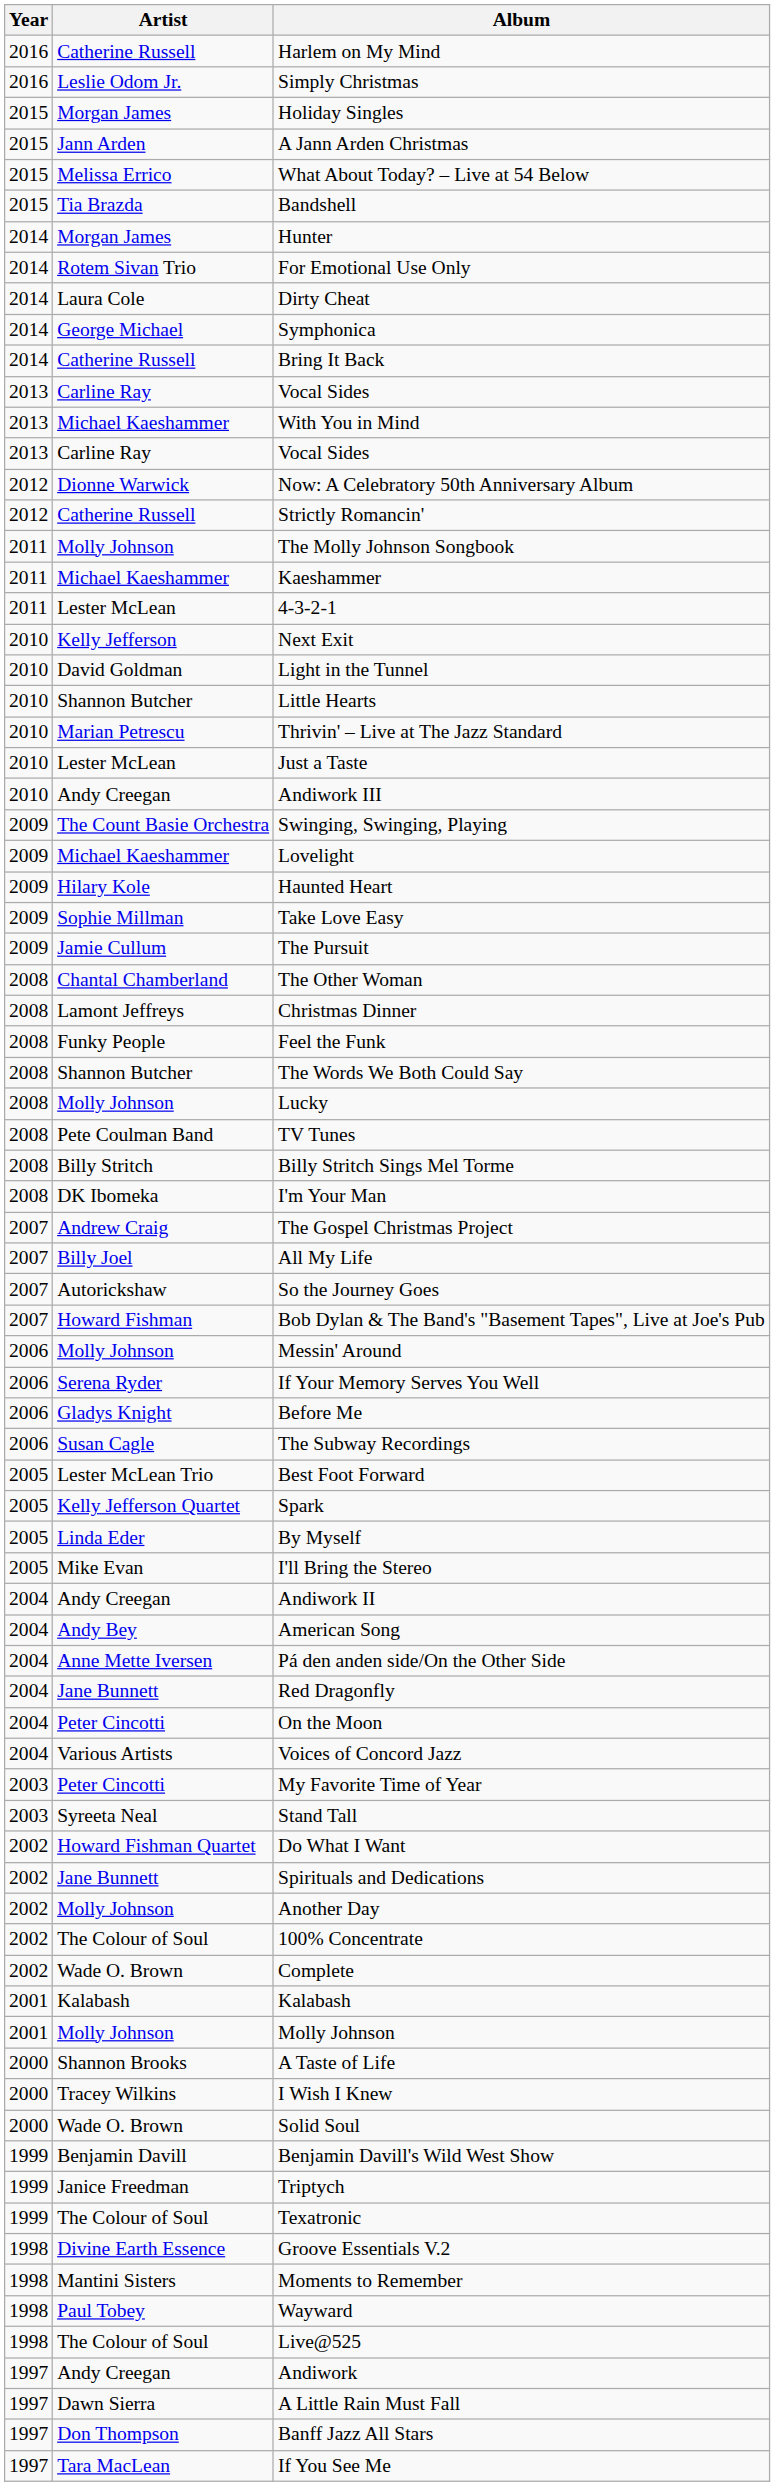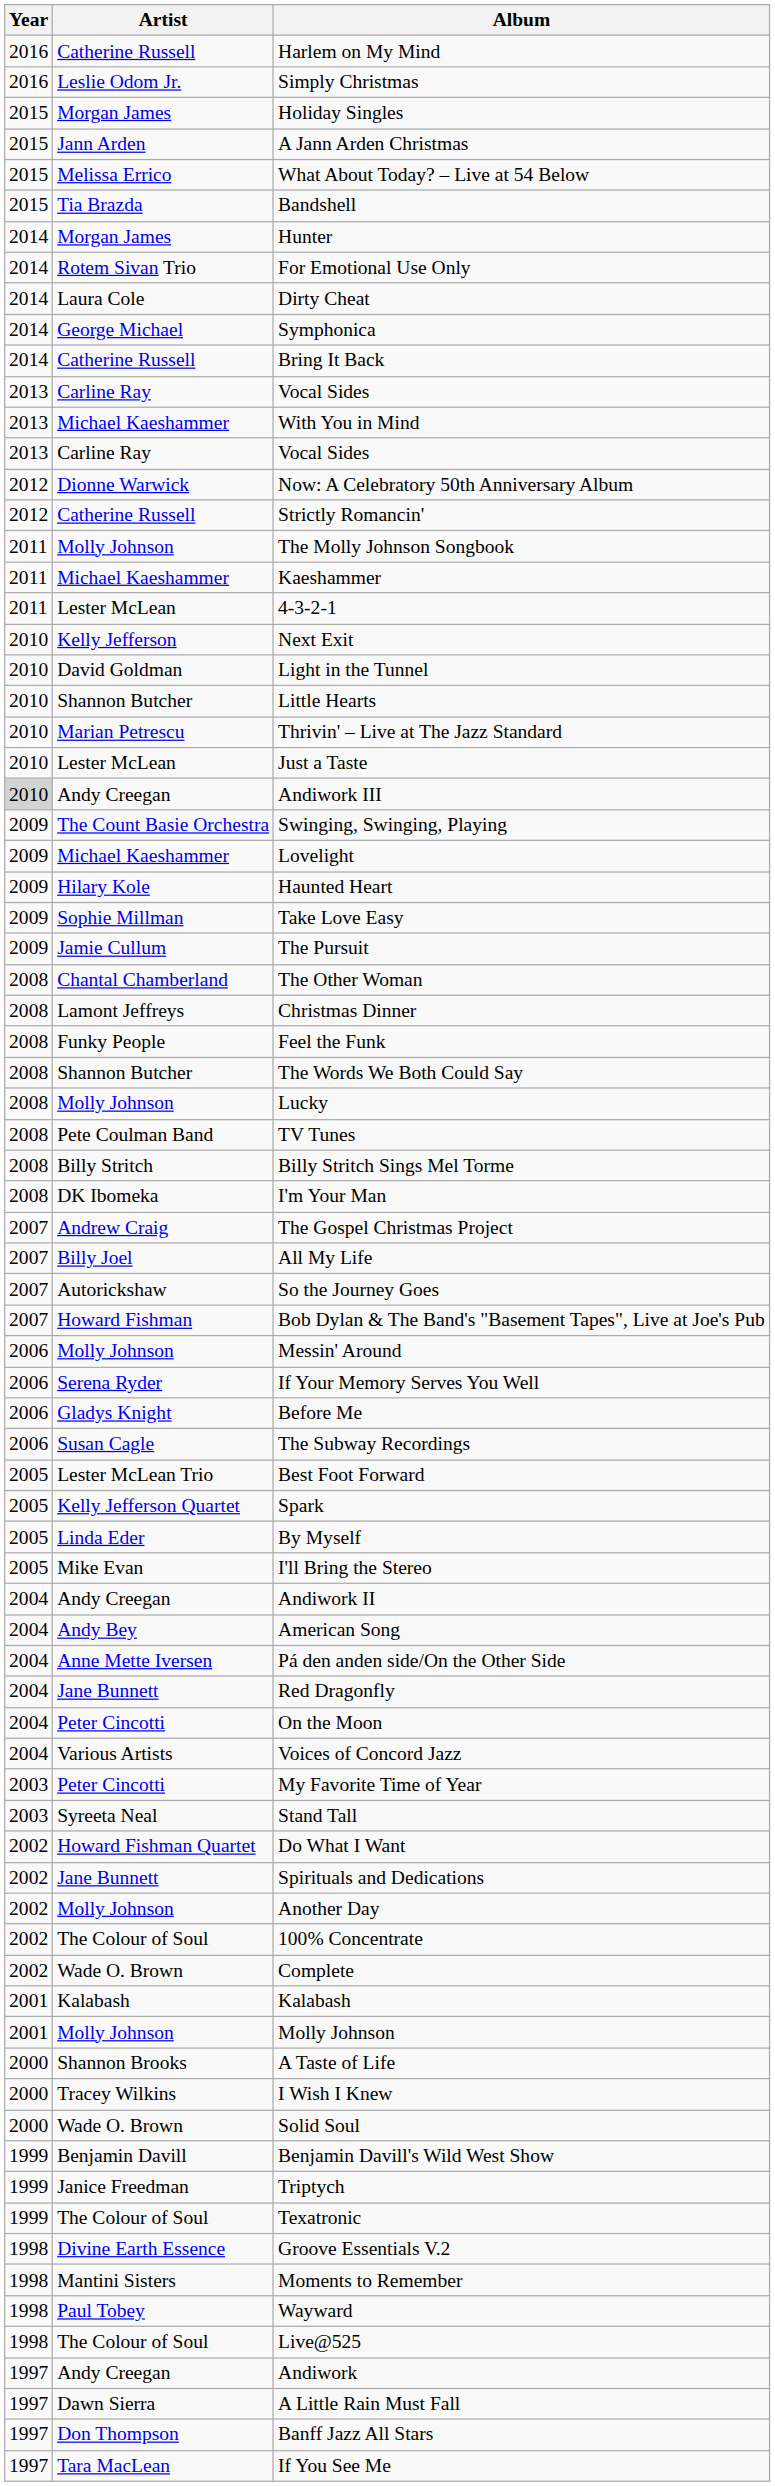(29, 793) no background -> (29, 793) lightgrey background
